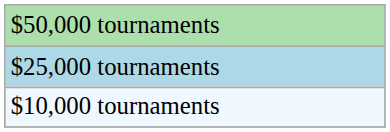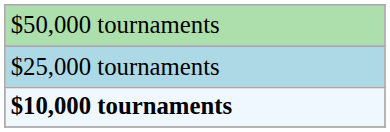(115, 107) normal -> (121, 107) bold
